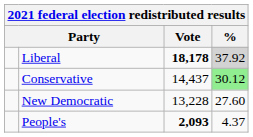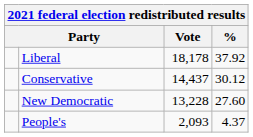(190, 57) bold -> (190, 57) normal
(230, 57) lightgrey background -> (230, 57) no background
(230, 79) lightgreen background -> (230, 79) no background
(194, 121) bold -> (194, 121) normal
